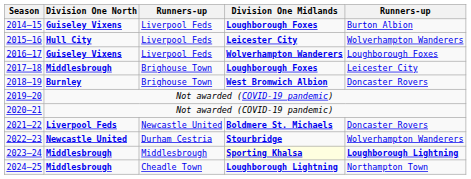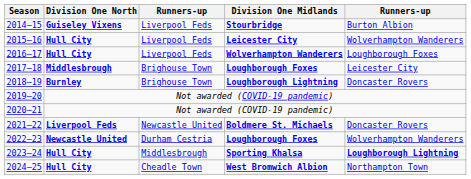(272, 25) Loughborough Foxes -> (254, 25) Stourbridge
(84, 54) Guiseley Vixens -> (69, 54) Hull City
(277, 82) West Bromwich Albion -> (282, 82) Loughborough Lightning
(254, 138) Stourbridge -> (272, 138) Loughborough Foxes
(79, 153) Middlesbrough -> (69, 153) Hull City
(264, 153) lightyellow background -> (264, 153) no background
(79, 167) Middlesbrough -> (69, 167) Hull City
(282, 167) Loughborough Lightning -> (277, 167) West Bromwich Albion
